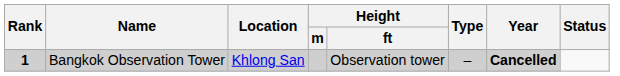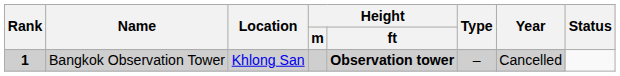(388, 61) normal -> (392, 61) bold
(523, 61) bold -> (531, 61) normal
